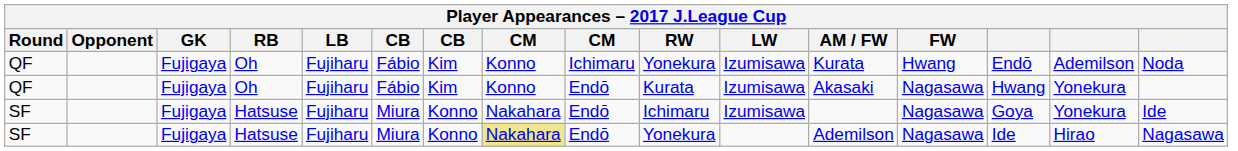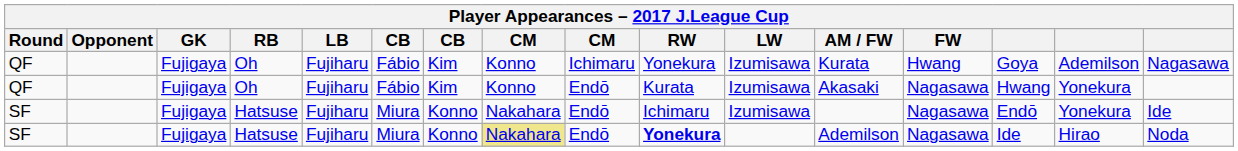(1012, 64) Endō -> (1017, 64) Goya
(1163, 64) Noda -> (1188, 64) Nagasawa
(1012, 111) Goya -> (1017, 111) Endō
(679, 134) normal -> (682, 134) bold
(1183, 134) Nagasawa -> (1168, 134) Noda
